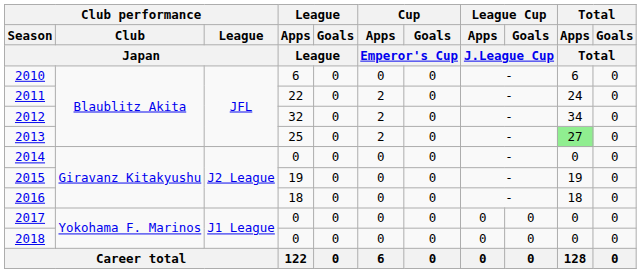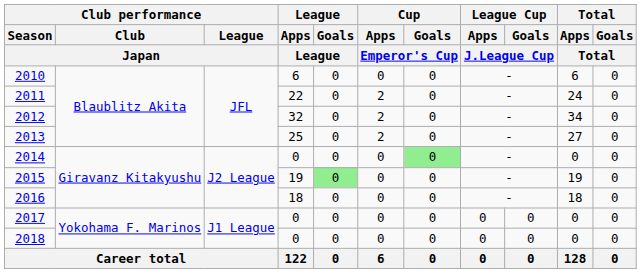(575, 137) lightgreen background -> (575, 137) no background
(433, 157) no background -> (433, 157) lightgreen background
(336, 177) no background -> (336, 177) lightgreen background
